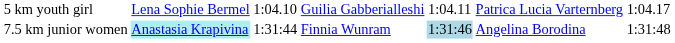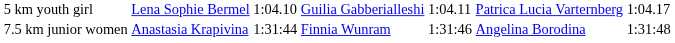(190, 29) paleturquoise background -> (190, 29) no background
(450, 29) lightblue background -> (450, 29) no background
